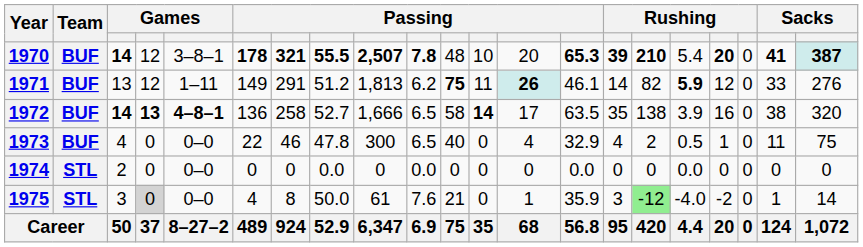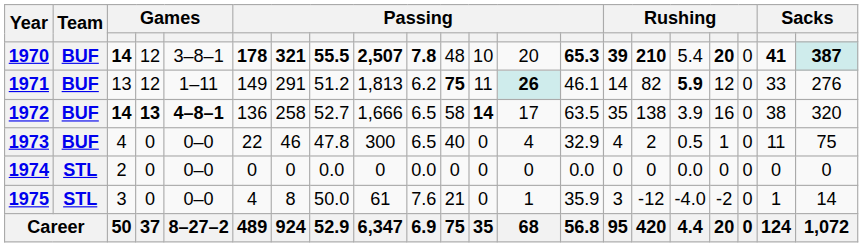(150, 199) lightgrey background -> (150, 199) no background
(651, 199) lightgreen background -> (651, 199) no background
